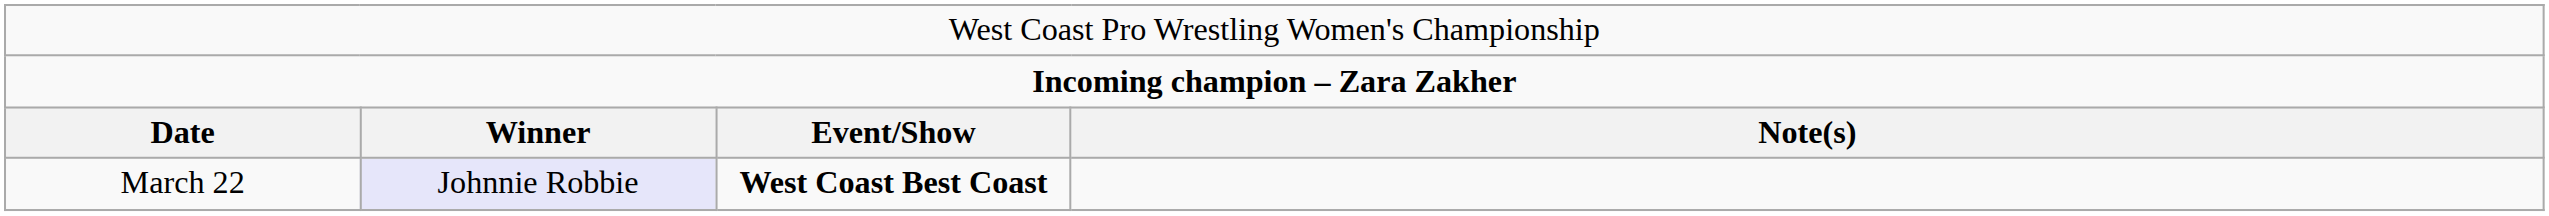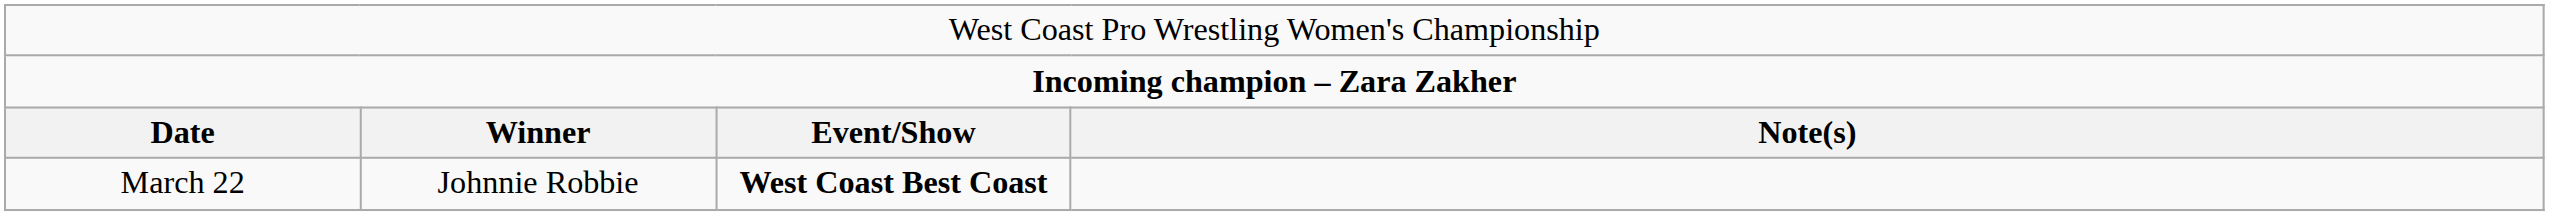(538, 183) lavender background -> (538, 183) no background
